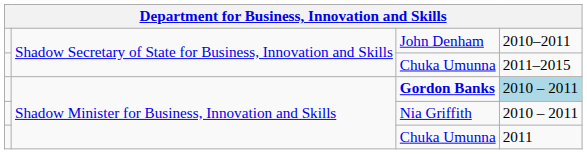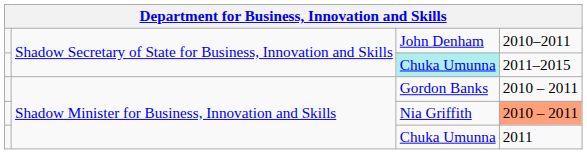(448, 64) no background -> (448, 64) paleturquoise background
(447, 88) bold -> (444, 88) normal
(540, 88) lightblue background -> (540, 88) no background
(540, 112) no background -> (540, 112) lightsalmon background
